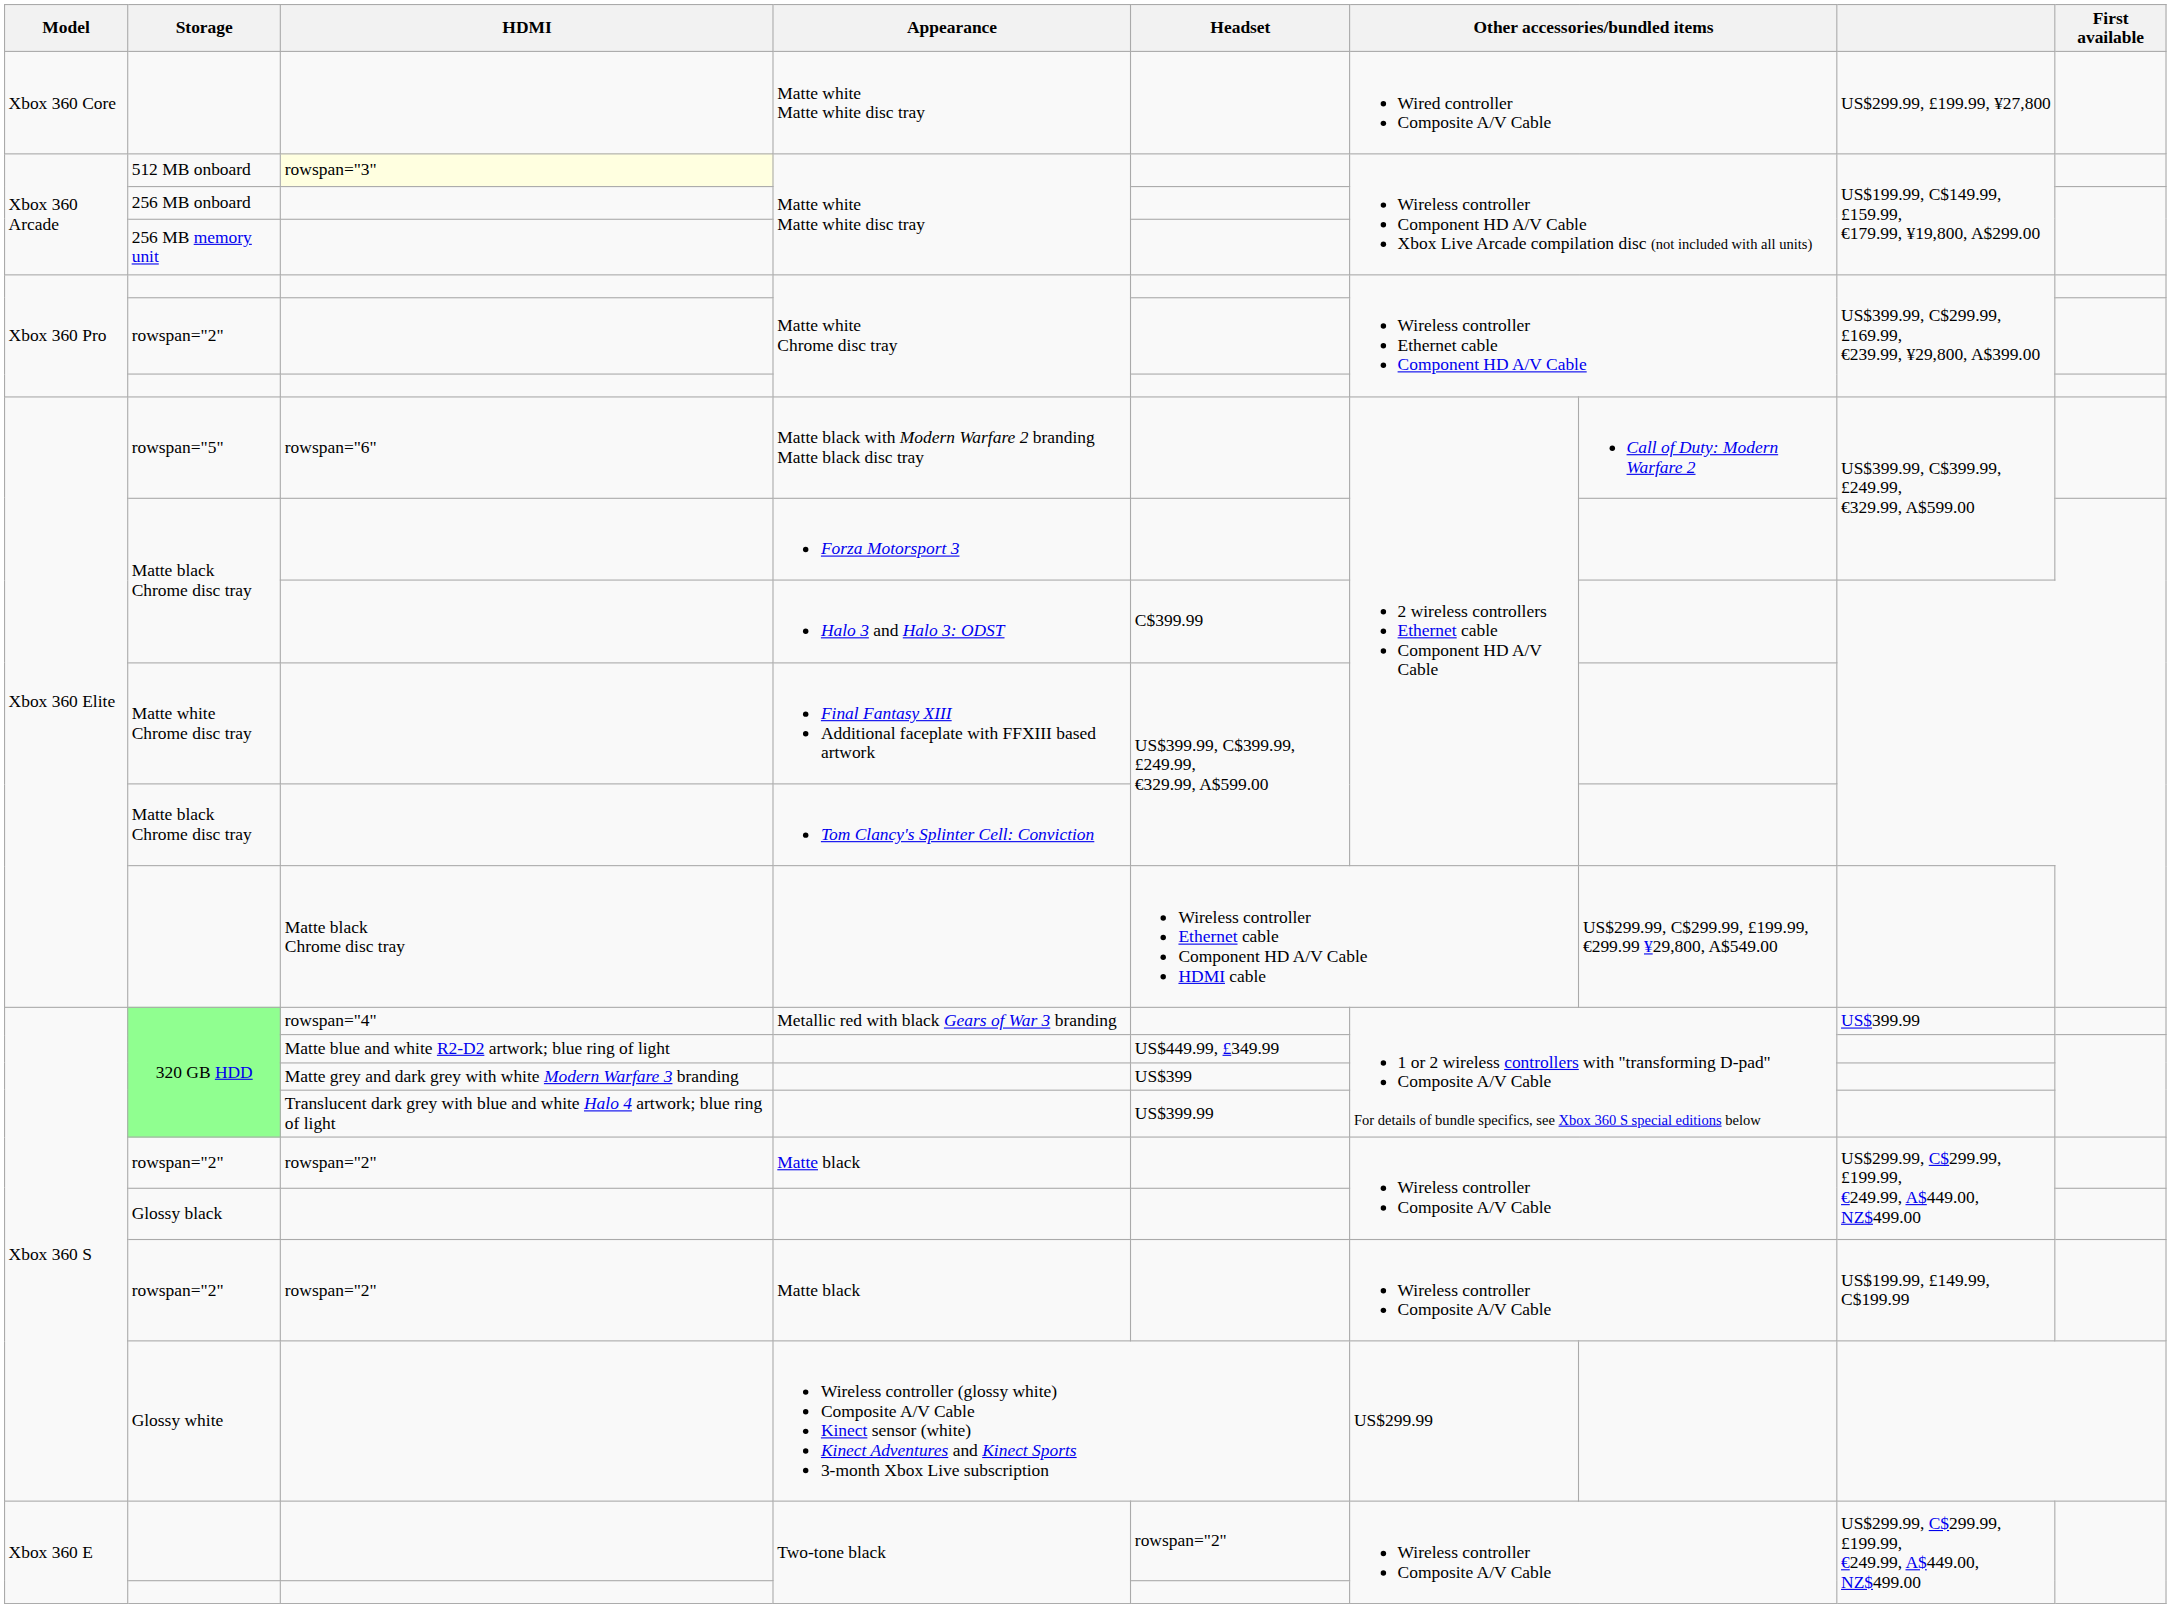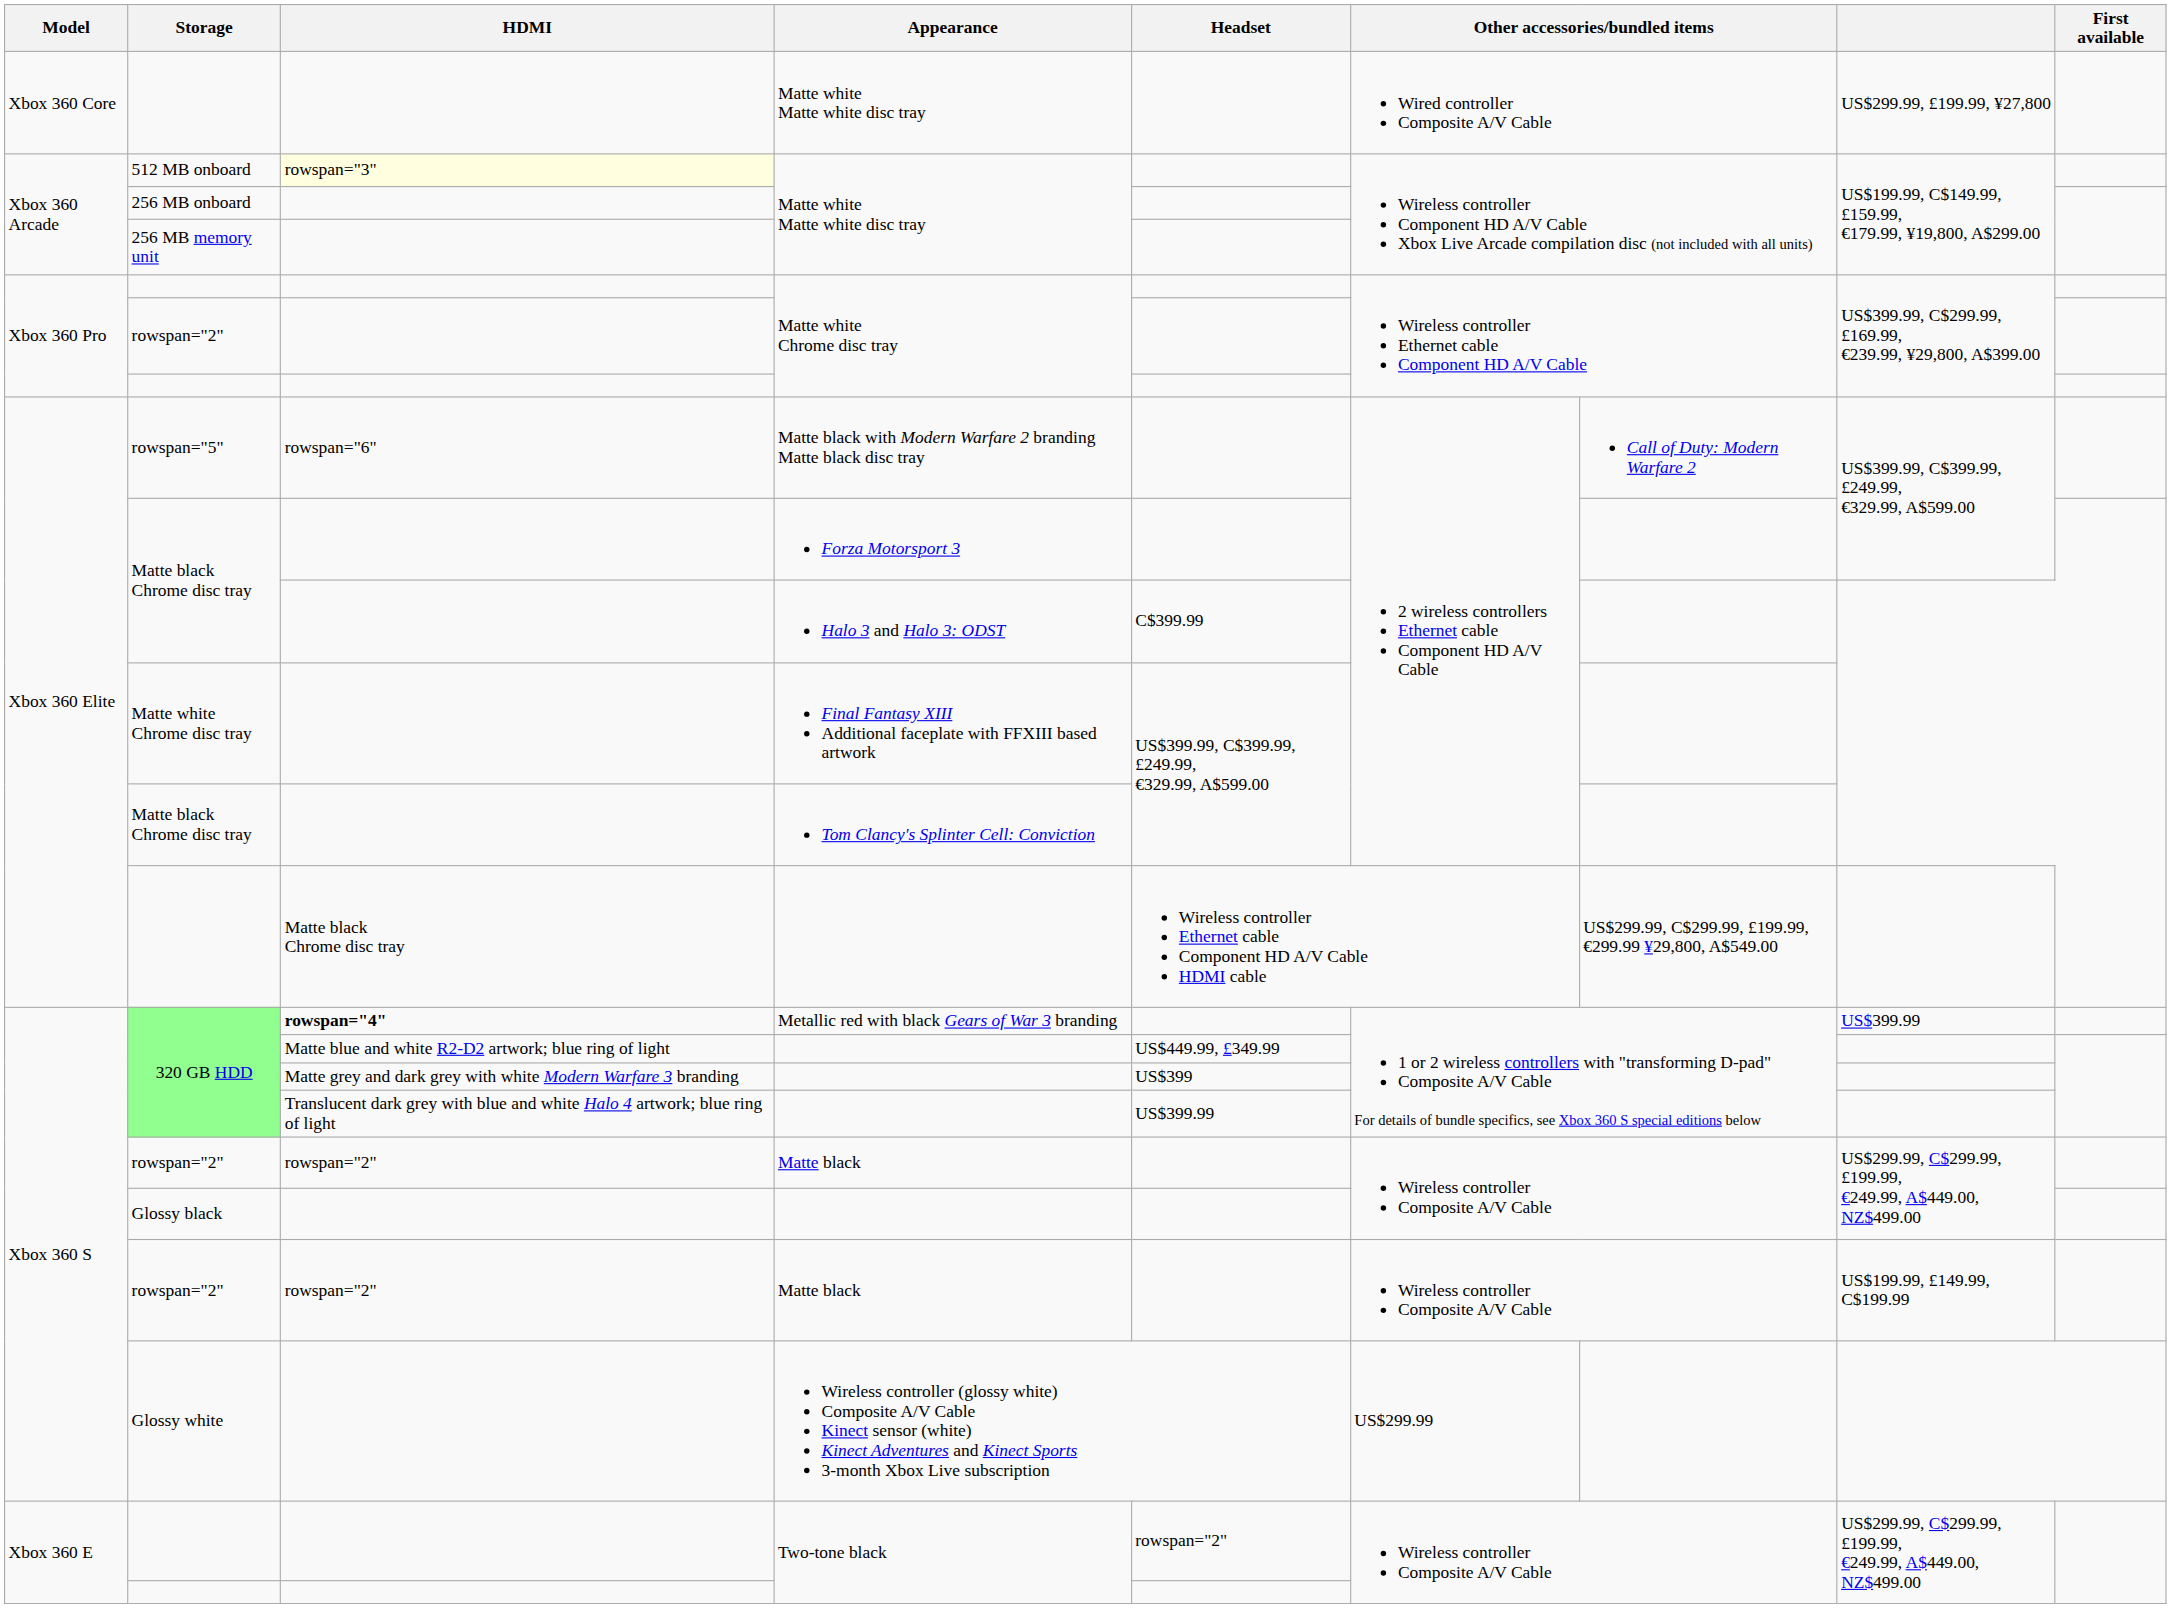(331, 1020) normal -> (336, 1020) bold
